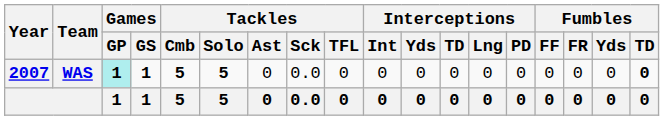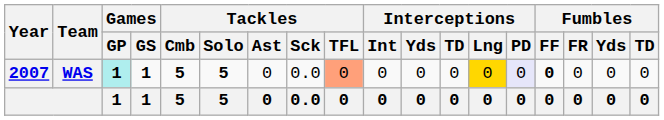(344, 74) no background -> (344, 74) lightsalmon background
(488, 74) no background -> (488, 74) gold background
(521, 74) no background -> (521, 74) lavender background
(549, 74) normal -> (549, 74) bold
(645, 74) bold -> (645, 74) normal
